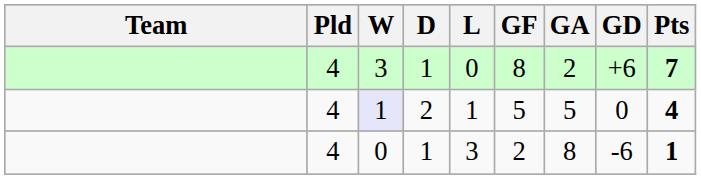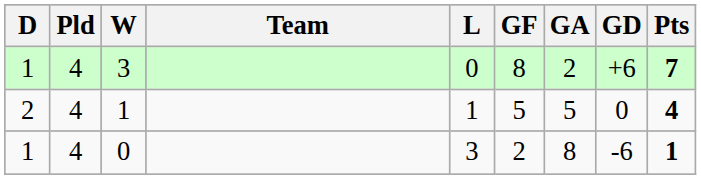columns swapped: (156, 25) <-> (426, 25)
(381, 109) lavender background -> (124, 109) no background
